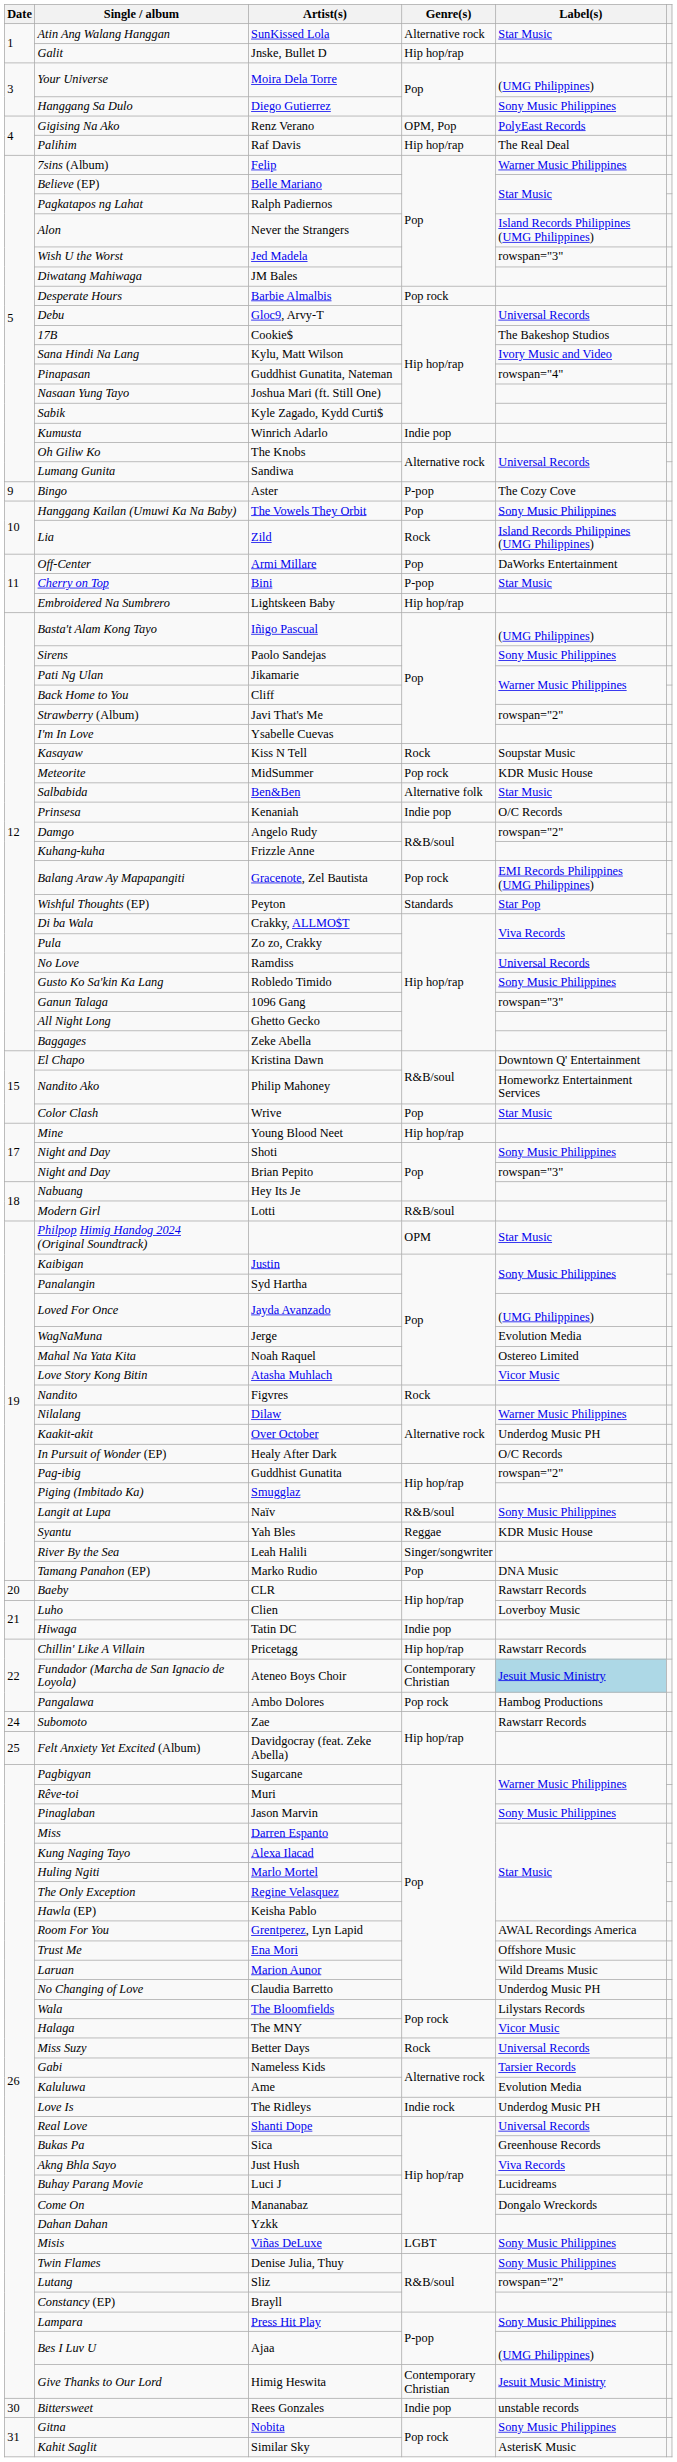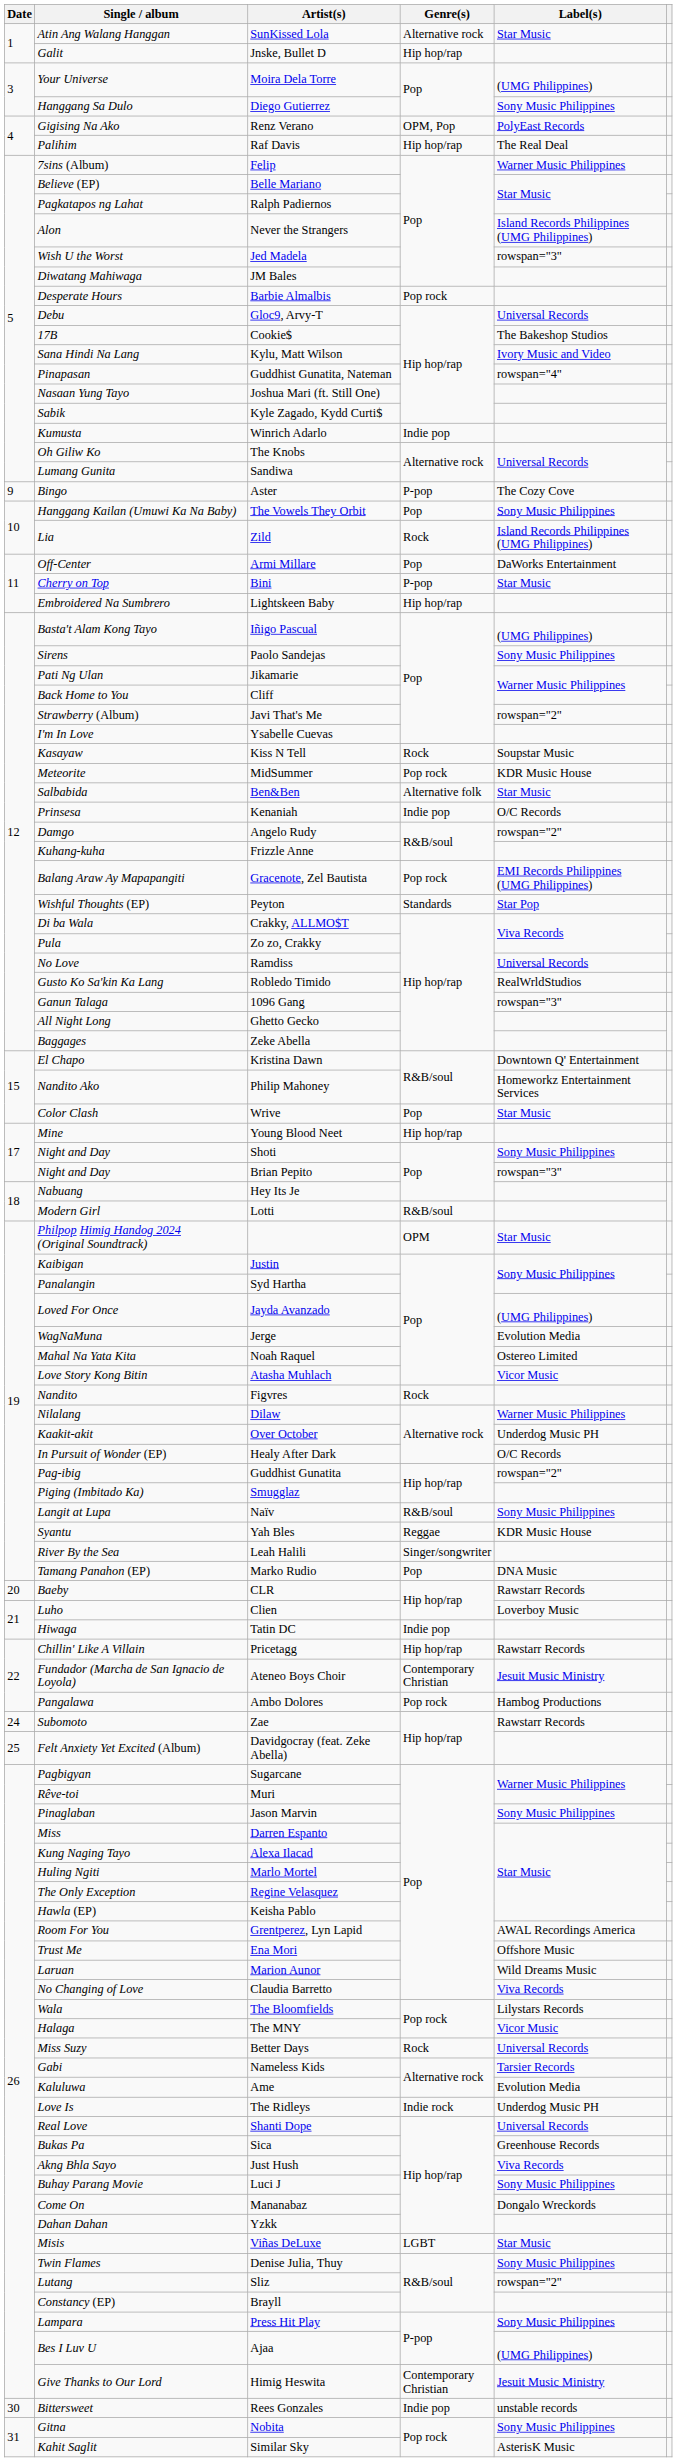(557, 982) Sony Music Philippines -> (539, 982) RealWrldStudios
(552, 1675) lightblue background -> (551, 1675) no background
(549, 1989) Underdog Music PH -> (530, 1989) Viva Records
(527, 2184) Lucidreams -> (556, 2184) Sony Music Philippines
(557, 2243) Sony Music Philippines -> (524, 2243) Star Music
